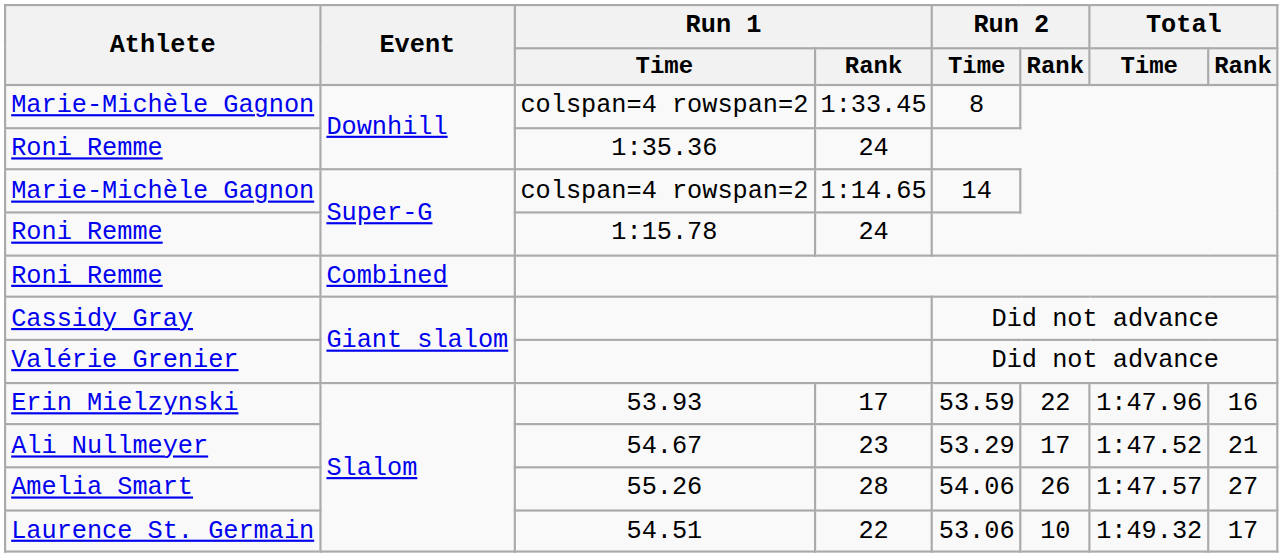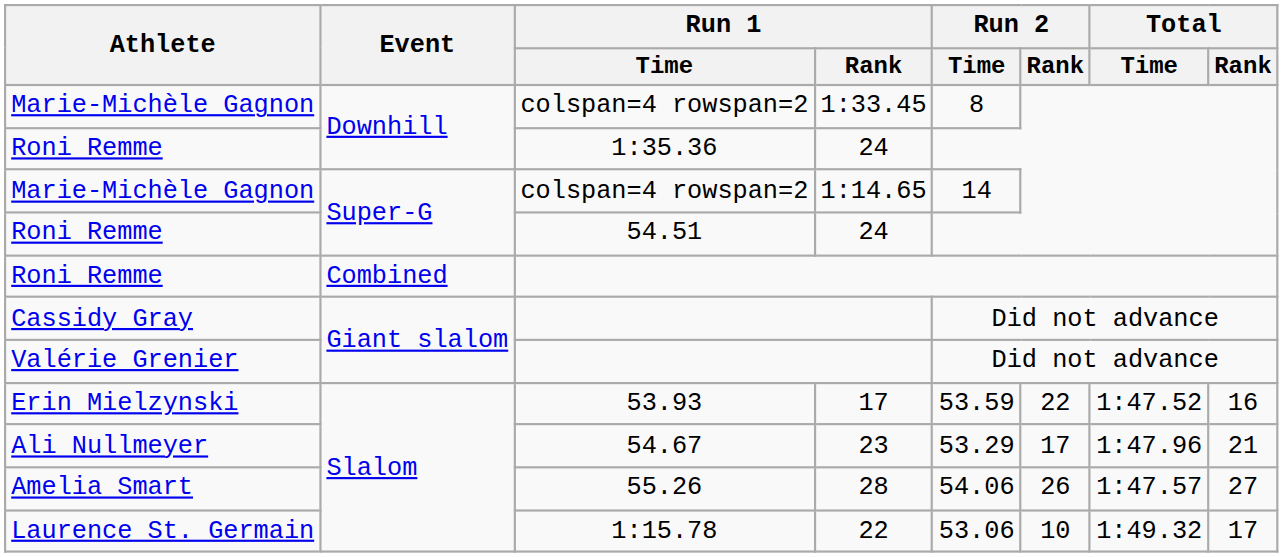(664, 233) 1:15.78 -> (664, 233) 54.51
(1149, 403) 1:47.96 -> (1149, 403) 1:47.52
(1149, 446) 1:47.52 -> (1149, 446) 1:47.96
(664, 531) 54.51 -> (664, 531) 1:15.78
